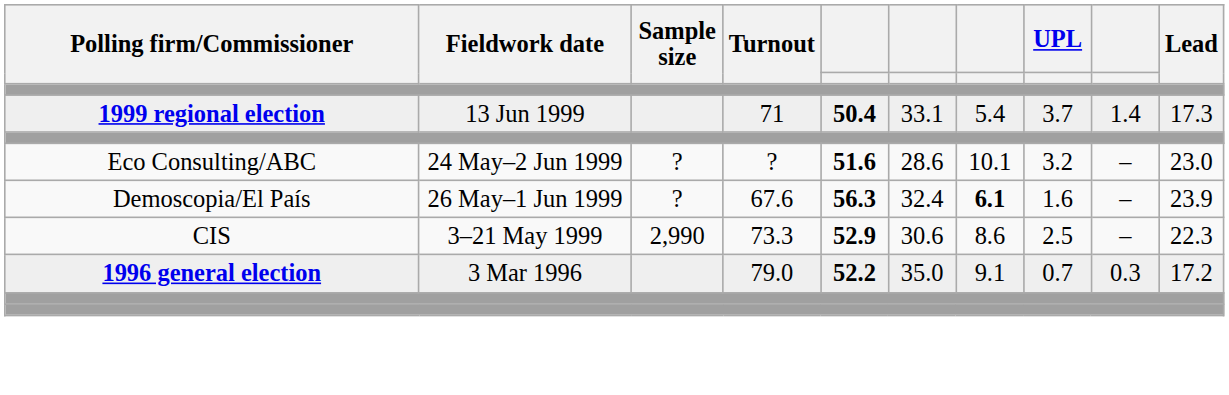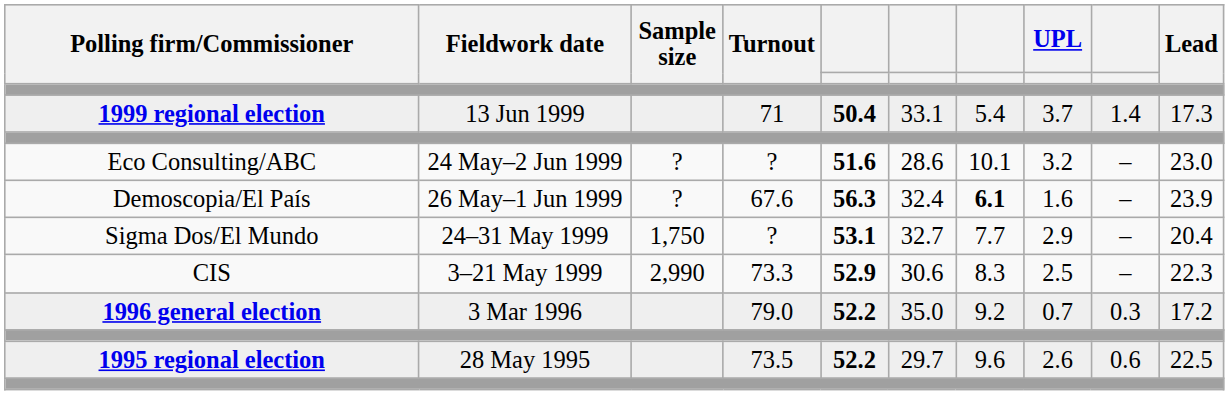+ row: (212, 236)
(990, 236) 8.6 -> (990, 273) 8.3
(990, 273) 9.1 -> (990, 310) 9.2
+ row: (212, 359)
